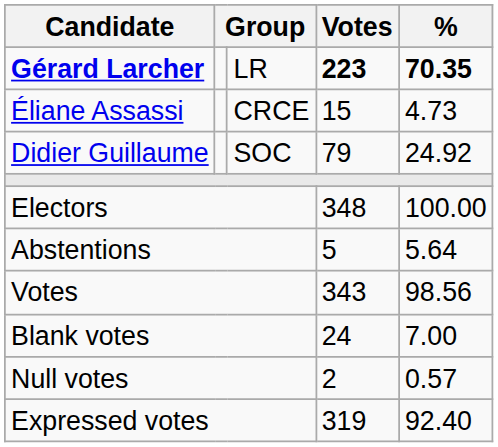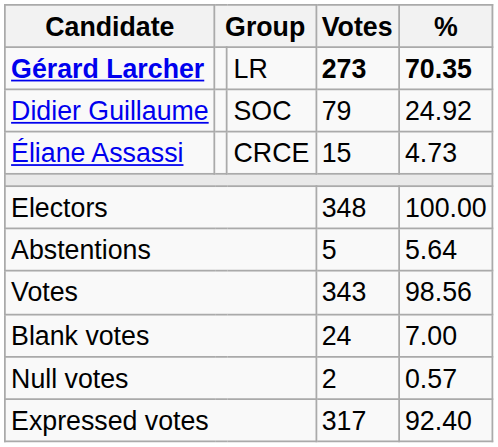(344, 69) 223 -> (344, 69) 273
rows swapped: (110, 153) <-> (97, 111)
(344, 420) 319 -> (344, 420) 317
